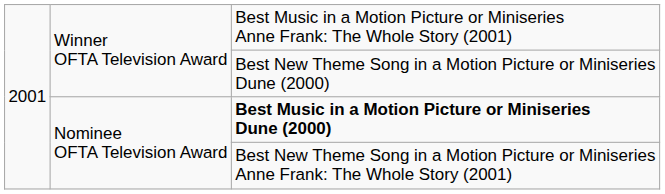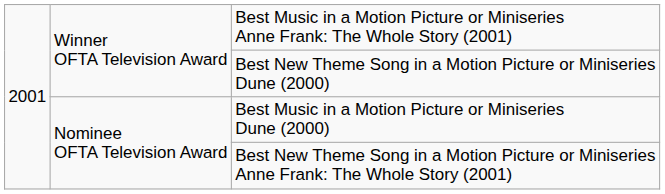(413, 119) bold -> (400, 119) normal
